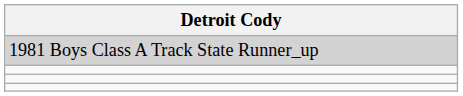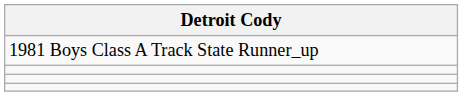(164, 50) lightgrey background -> (164, 50) no background
